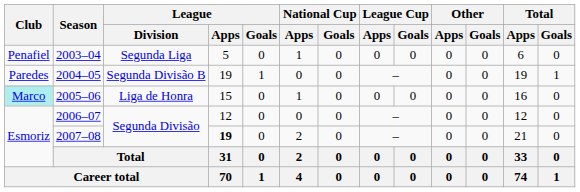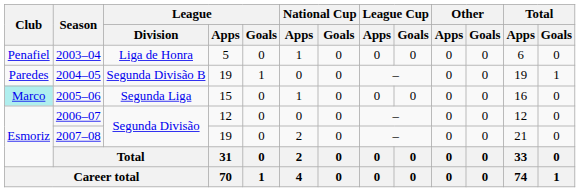(156, 55) Segunda Liga -> (156, 55) Liga de Honra
(156, 95) Liga de Honra -> (156, 95) Segunda Liga
(226, 136) bold -> (226, 136) normal
